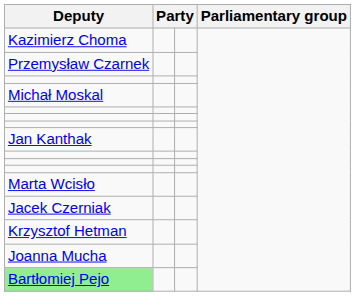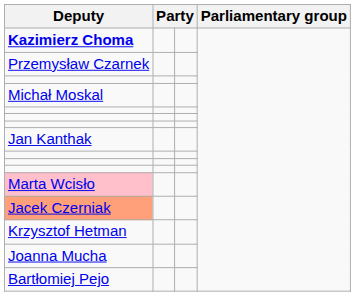(67, 40) normal -> (71, 40) bold
(51, 184) no background -> (51, 184) pink background
(59, 208) no background -> (59, 208) lightsalmon background
(59, 279) lightgreen background -> (59, 279) no background
